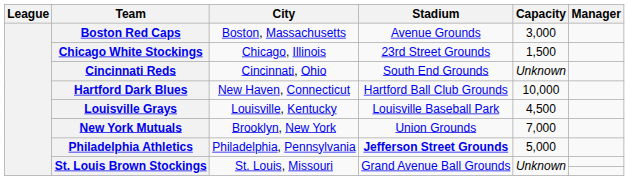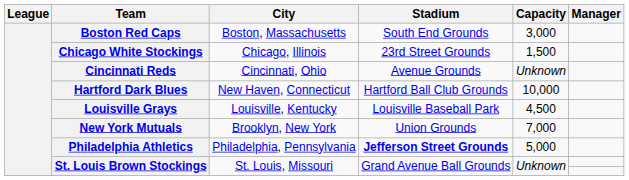(436, 33) Avenue Grounds -> (436, 33) South End Grounds
(436, 71) South End Grounds -> (436, 71) Avenue Grounds
